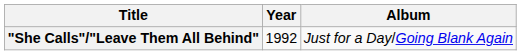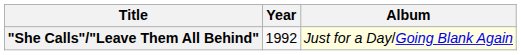(408, 38) no background -> (408, 38) lightyellow background
